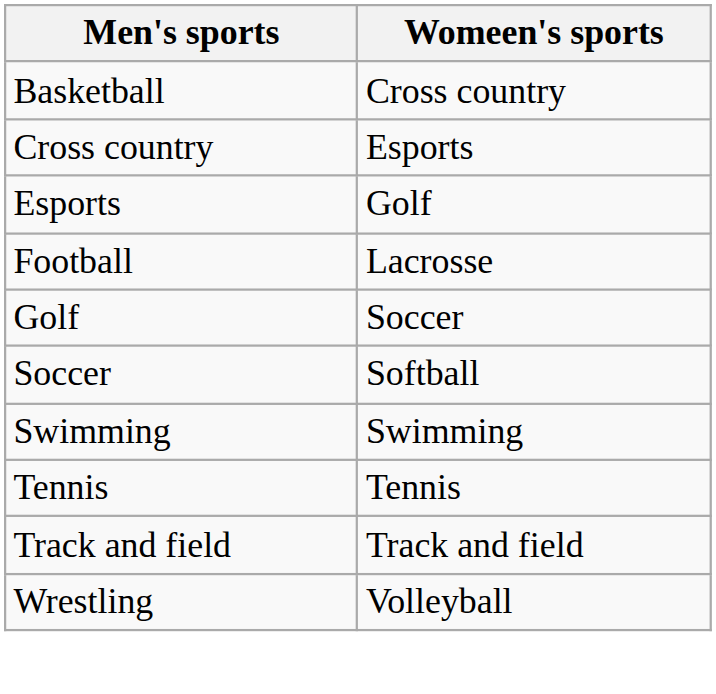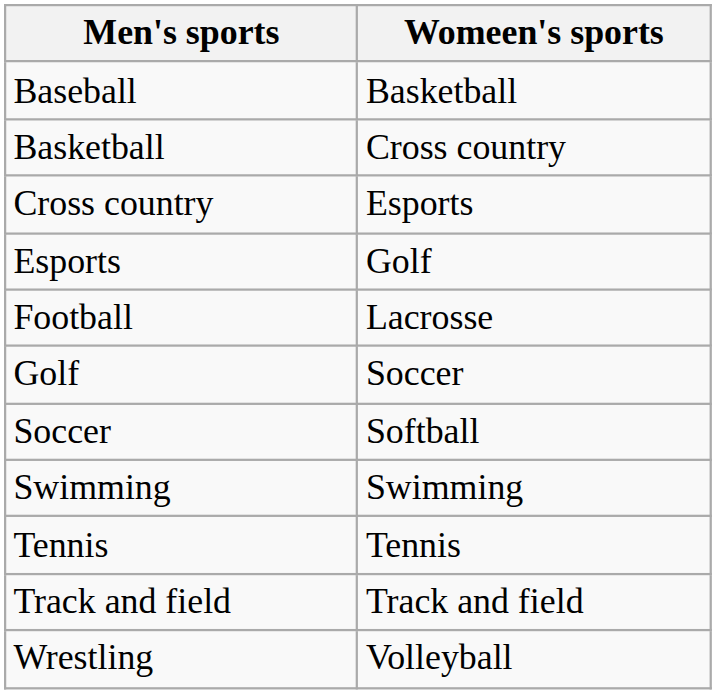+ row: (75, 89)
